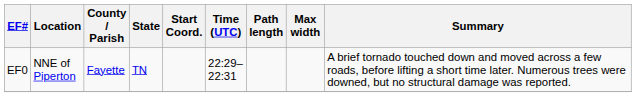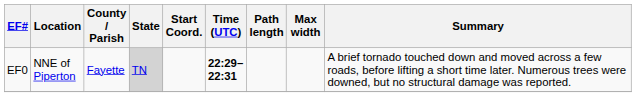(139, 69) no background -> (139, 69) lightgrey background
(225, 69) normal -> (226, 69) bold
